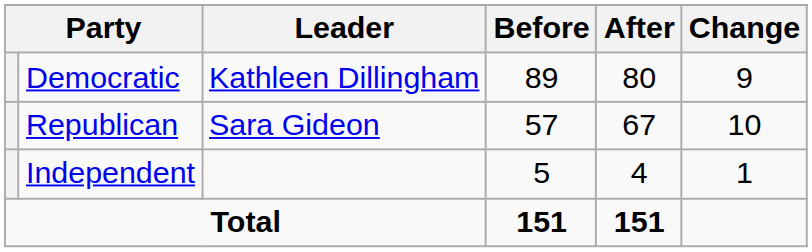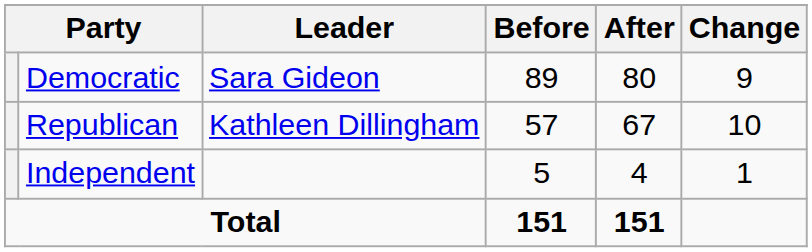(344, 76) Kathleen Dillingham -> (294, 76) Sara Gideon
(294, 125) Sara Gideon -> (344, 125) Kathleen Dillingham
